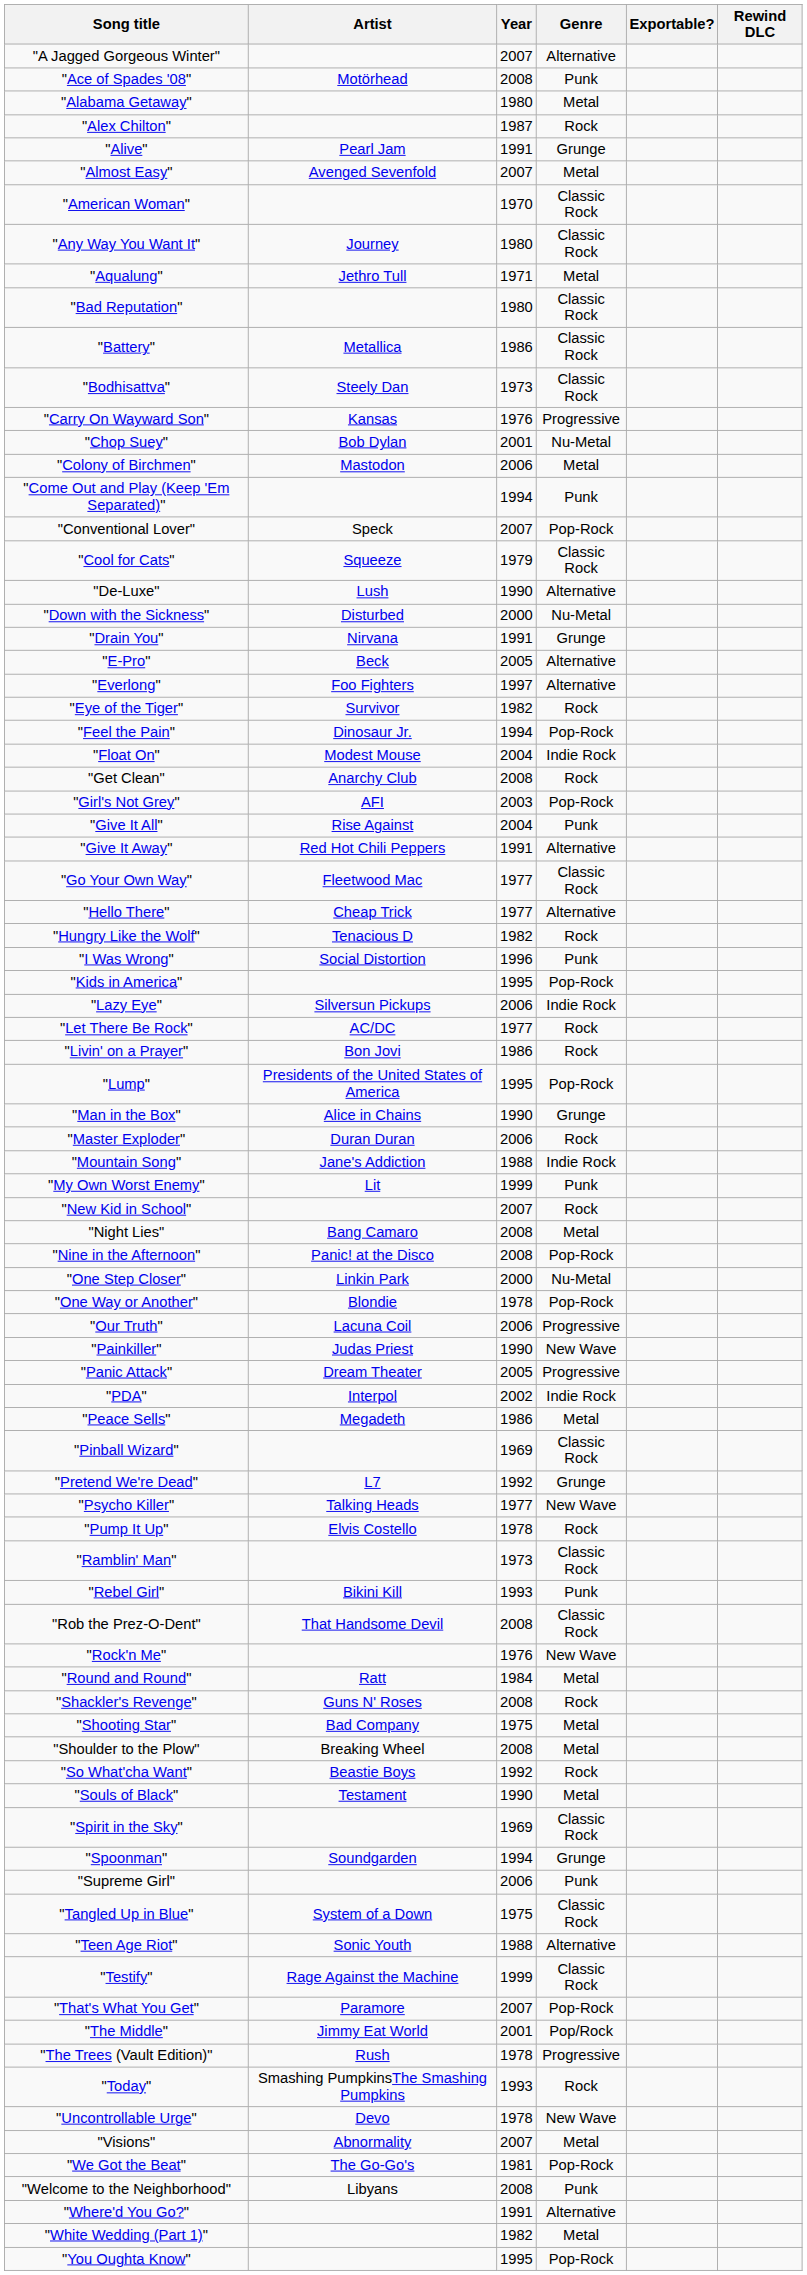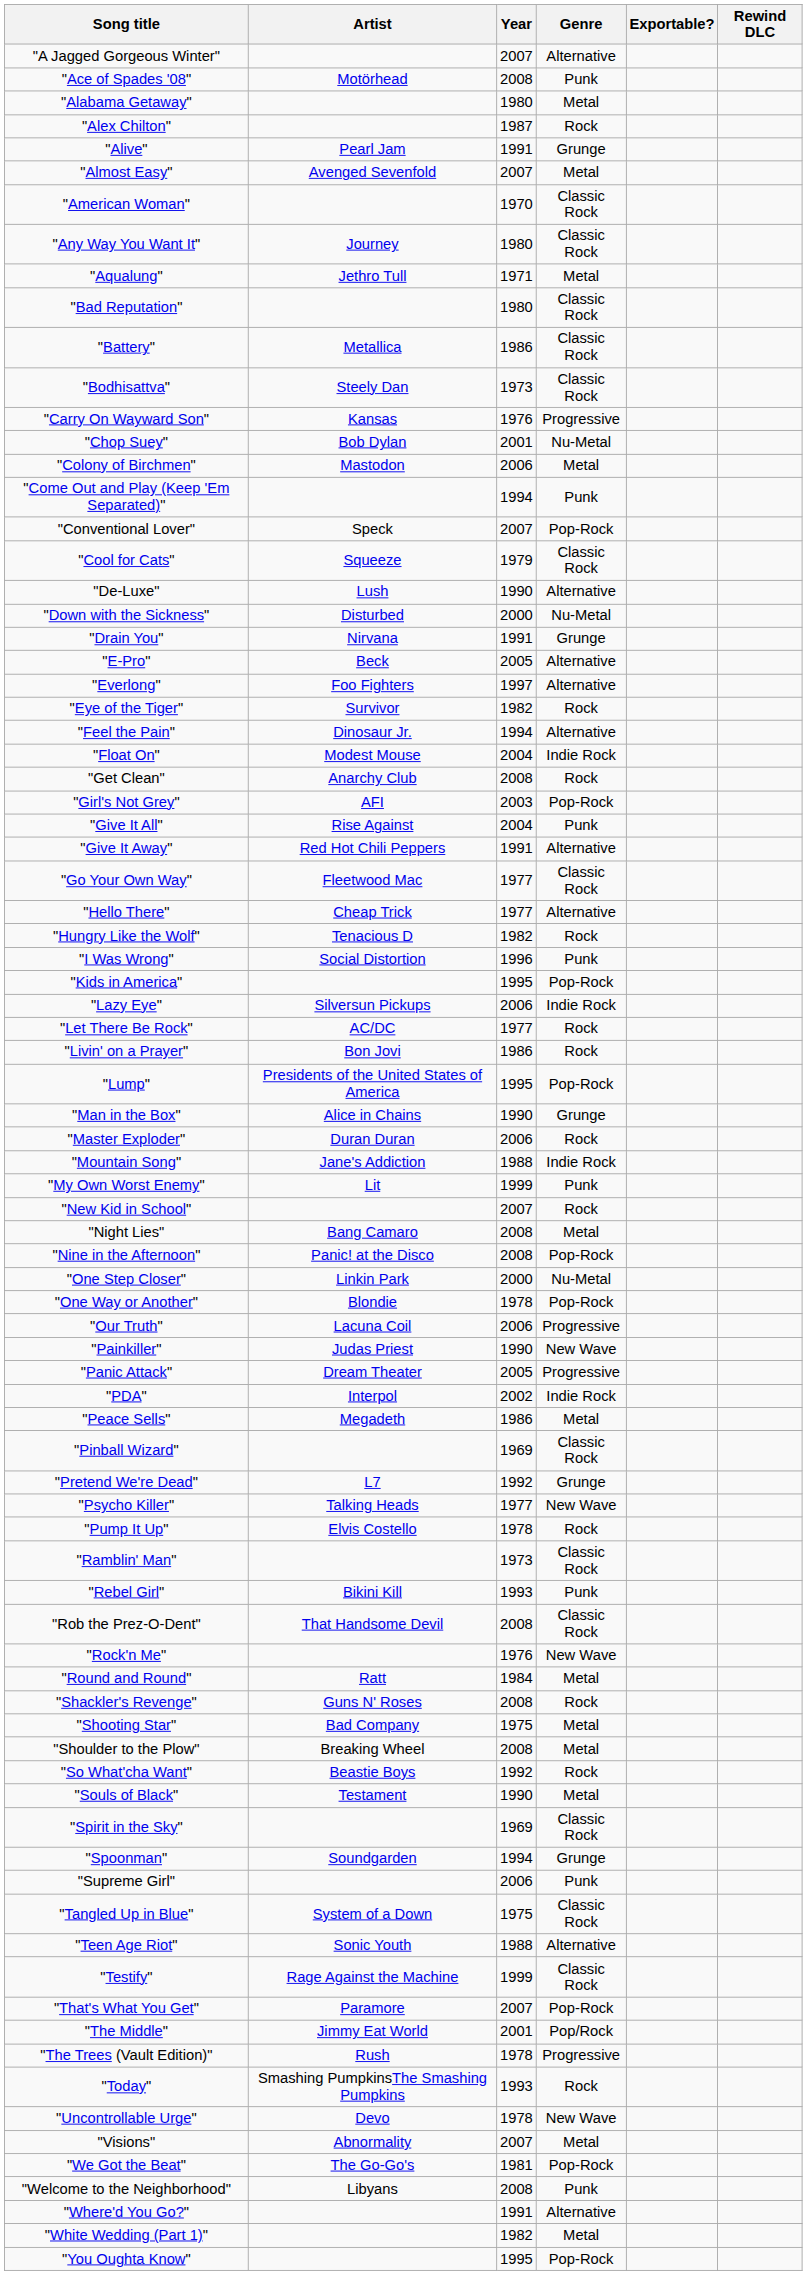(581, 732) Pop-Rock -> (581, 732) Alternative
